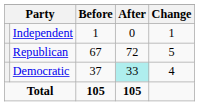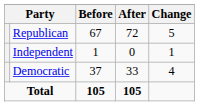rows swapped: (40, 52) <-> (43, 33)
(132, 71) paleturquoise background -> (132, 71) no background
